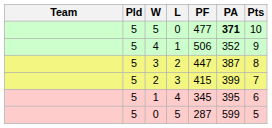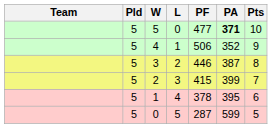(202, 64) 447 -> (202, 64) 446
(202, 98) 345 -> (202, 98) 378
